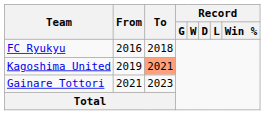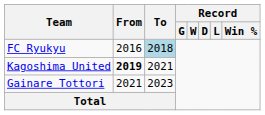(160, 48) no background -> (160, 48) lightblue background
(129, 66) normal -> (129, 66) bold
(160, 66) lightsalmon background -> (160, 66) no background
